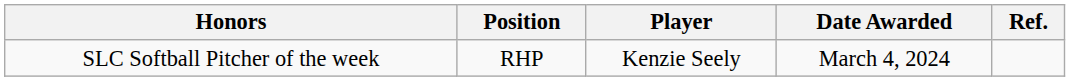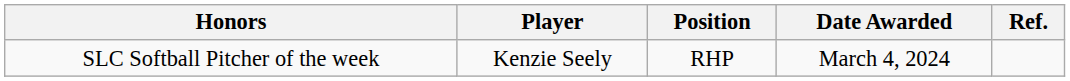columns swapped: (681, 22) <-> (522, 22)
